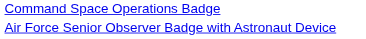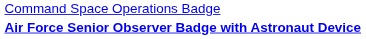(170, 27) normal -> (183, 27) bold
